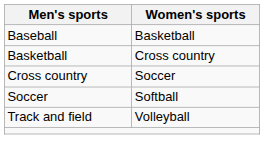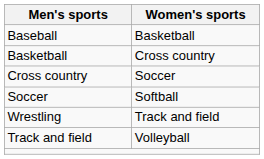+ row: (34, 117)
